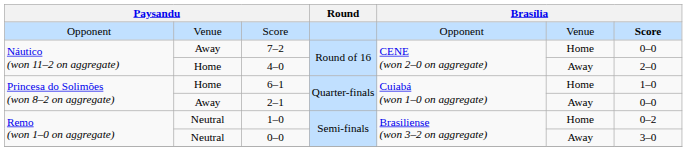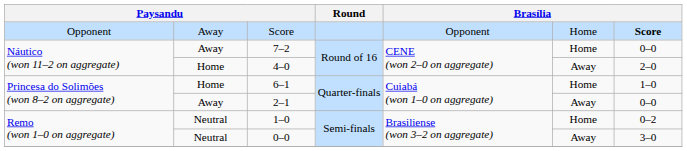(208, 31) Venue -> (211, 31) Away
(580, 31) Venue -> (583, 31) Home
